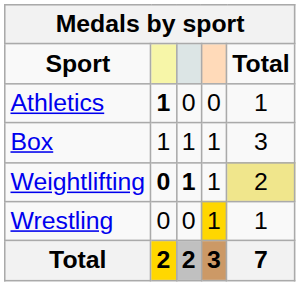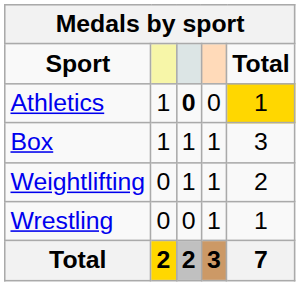(163, 102) bold -> (163, 102) normal
(189, 102) normal -> (189, 102) bold
(261, 102) no background -> (261, 102) gold background
(163, 181) bold -> (163, 181) normal
(189, 181) bold -> (189, 181) normal
(261, 181) khaki background -> (261, 181) no background
(214, 220) gold background -> (214, 220) no background
